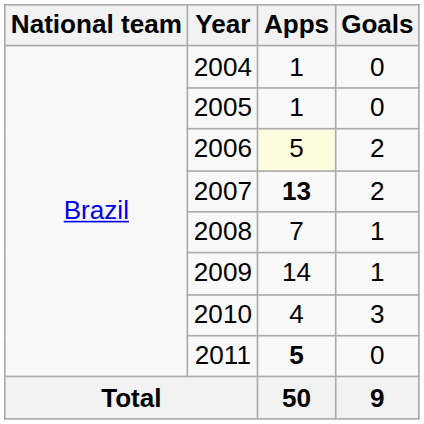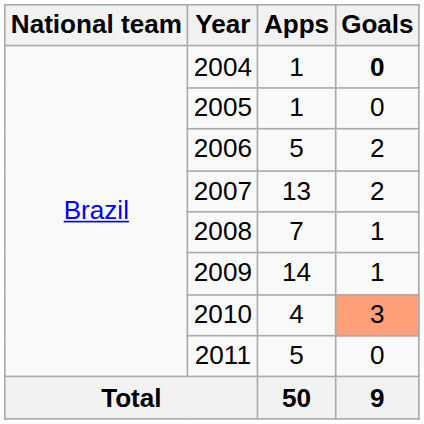(377, 66) normal -> (377, 66) bold
(297, 149) lightyellow background -> (297, 149) no background
(296, 190) bold -> (296, 190) normal
(377, 314) no background -> (377, 314) lightsalmon background
(297, 356) bold -> (297, 356) normal
